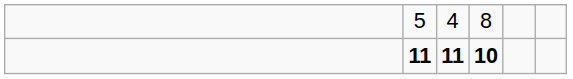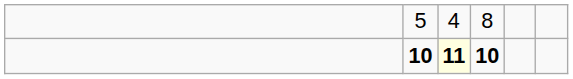(420, 55) 11 -> (420, 55) 10
(453, 55) no background -> (454, 55) lightyellow background
